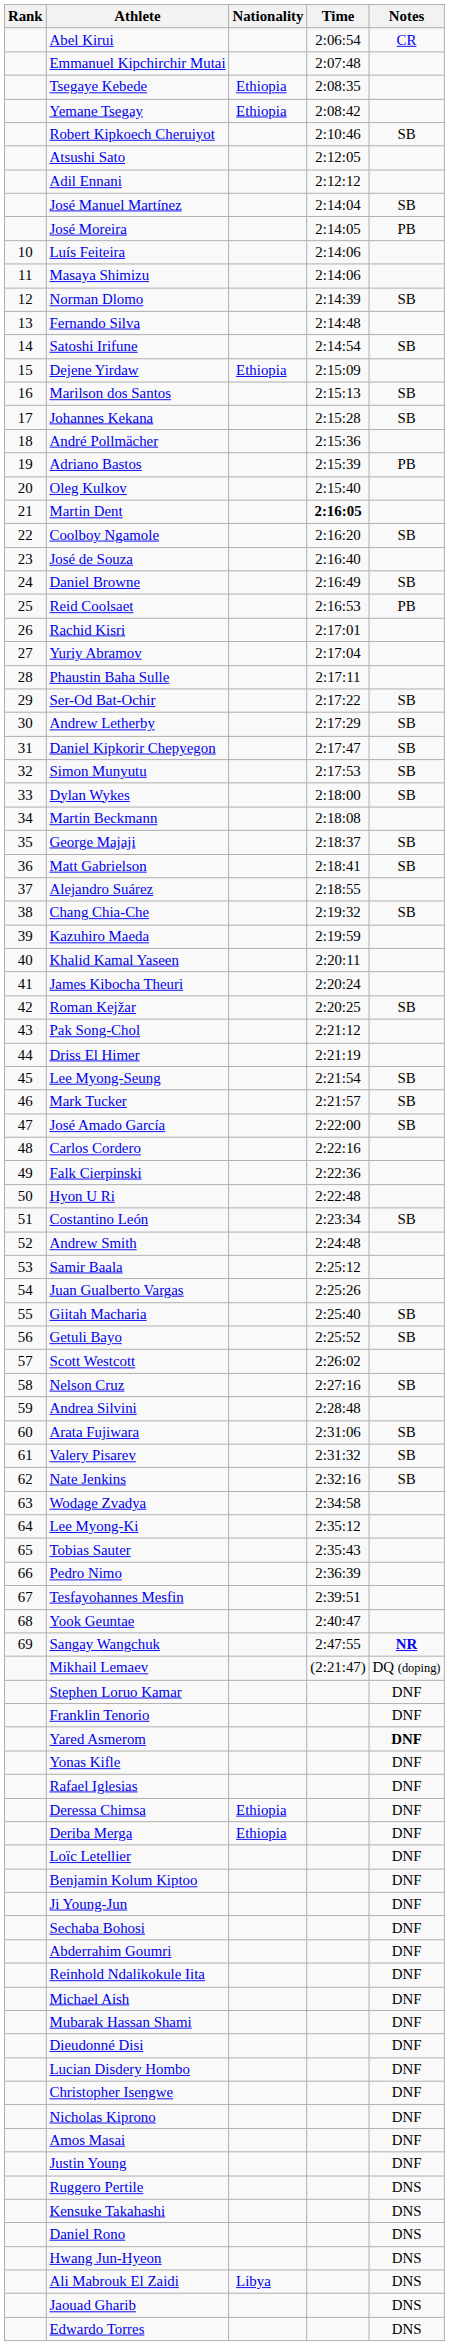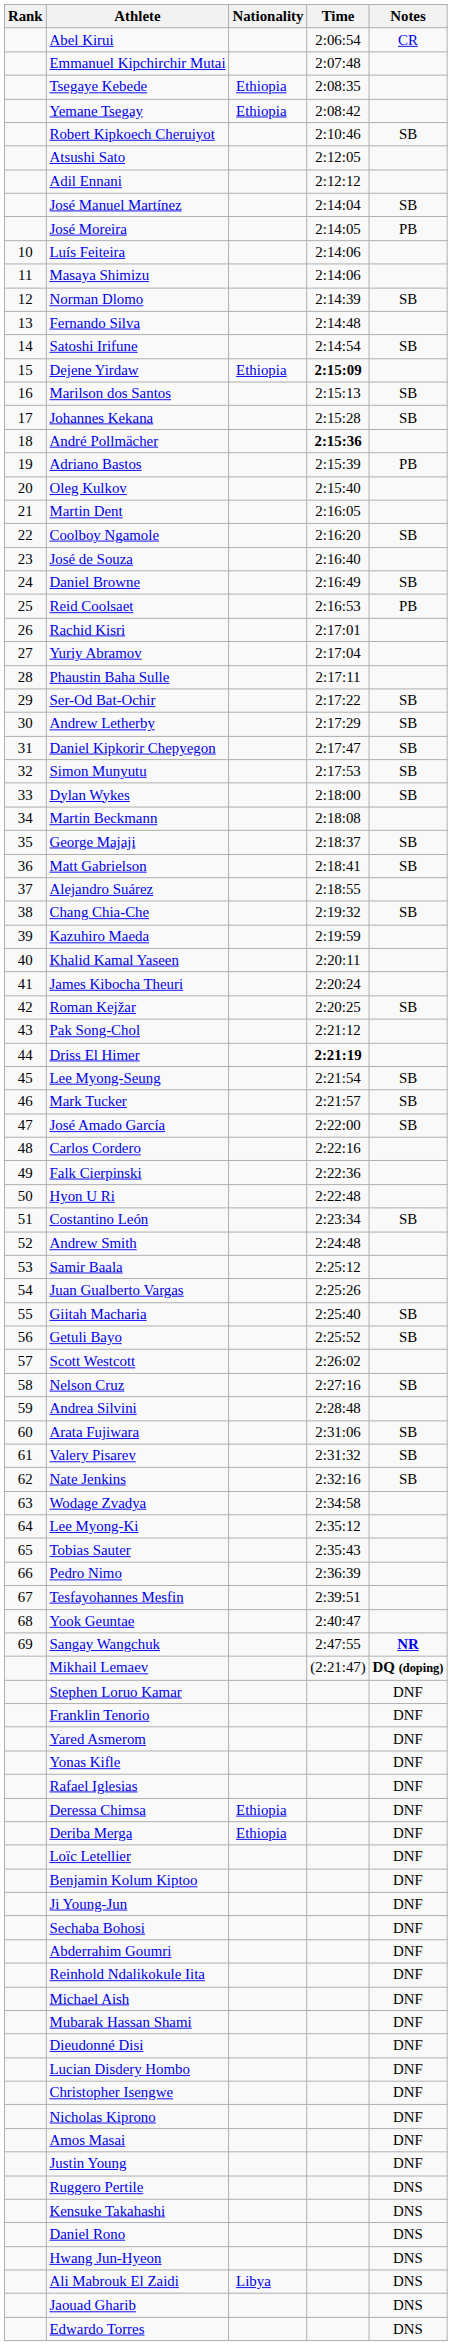(338, 370) normal -> (338, 370) bold
(338, 441) normal -> (338, 441) bold
(338, 511) bold -> (338, 511) normal
(338, 1054) normal -> (338, 1054) bold
(407, 1668) normal -> (408, 1668) bold
(407, 1739) bold -> (408, 1739) normal
